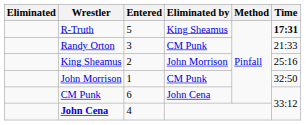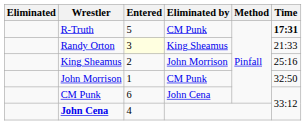(197, 29) King Sheamus -> (187, 29) CM Punk
(129, 45) no background -> (129, 45) lightyellow background
(187, 45) CM Punk -> (197, 45) King Sheamus
